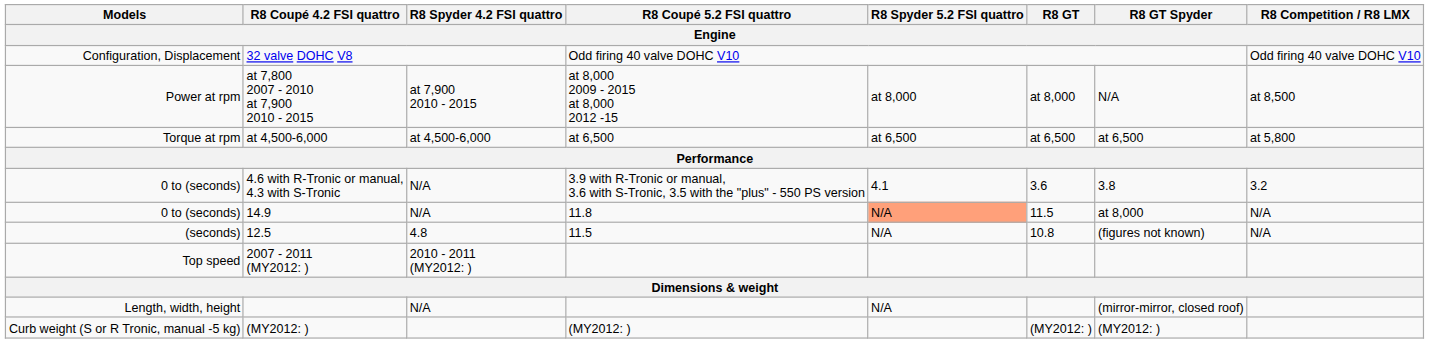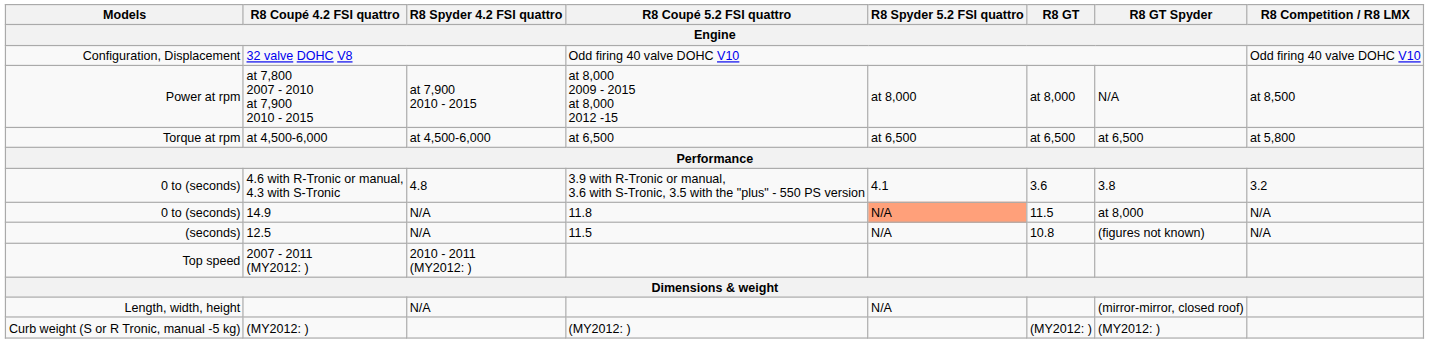(420, 185) N/A -> (418, 185) 4.8
(418, 233) 4.8 -> (420, 233) N/A
